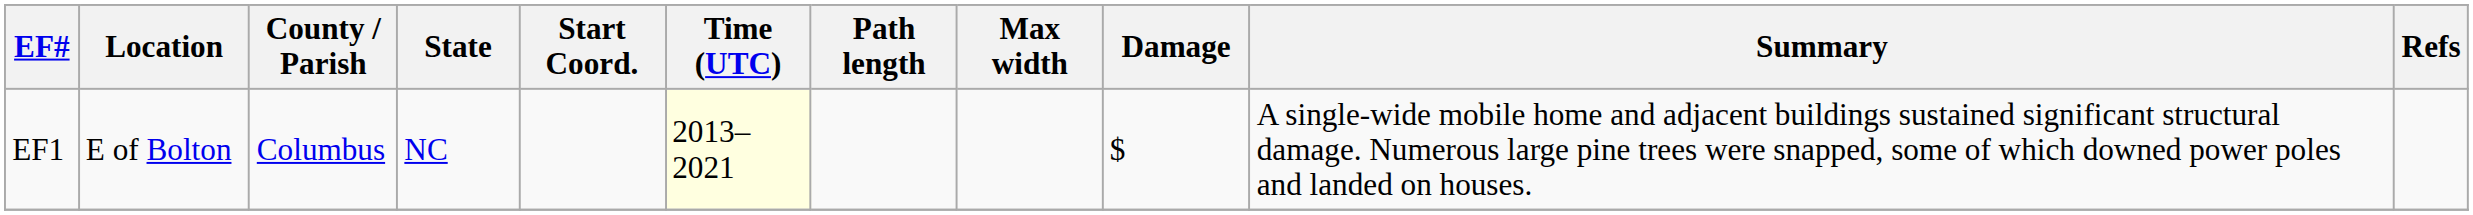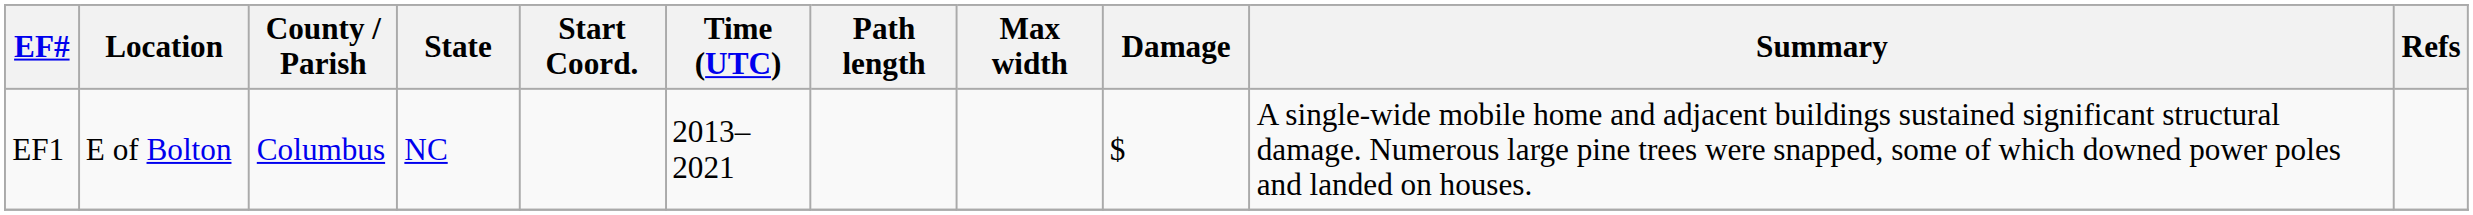(711, 148) lightyellow background -> (711, 148) no background
